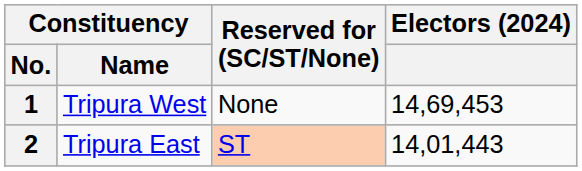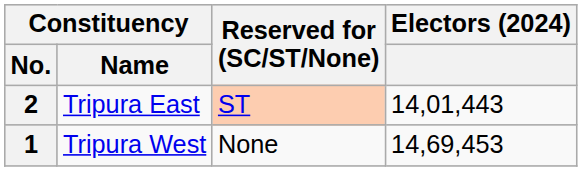rows swapped: (31, 104) <-> (31, 144)
